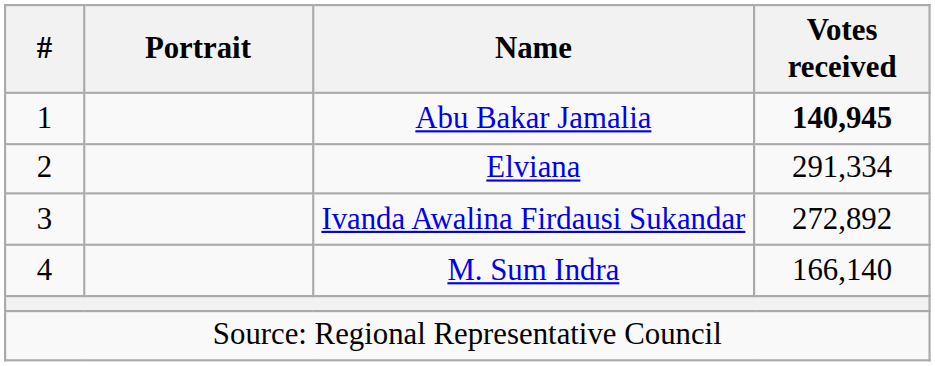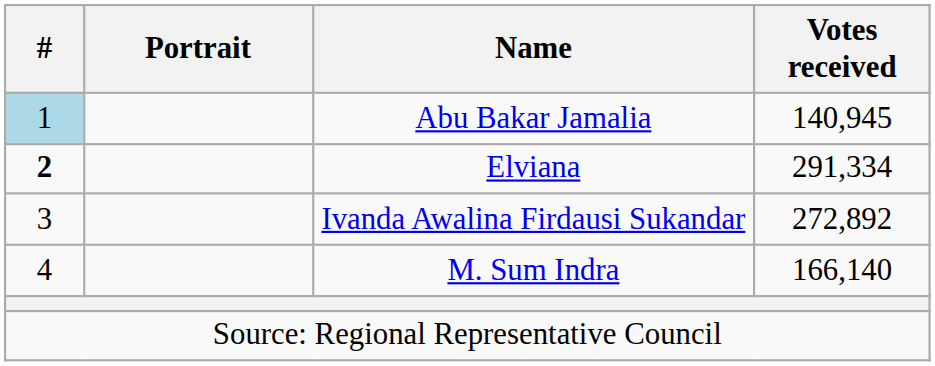(44, 117) no background -> (44, 117) lightblue background
(842, 117) bold -> (842, 117) normal
(44, 168) normal -> (44, 168) bold
